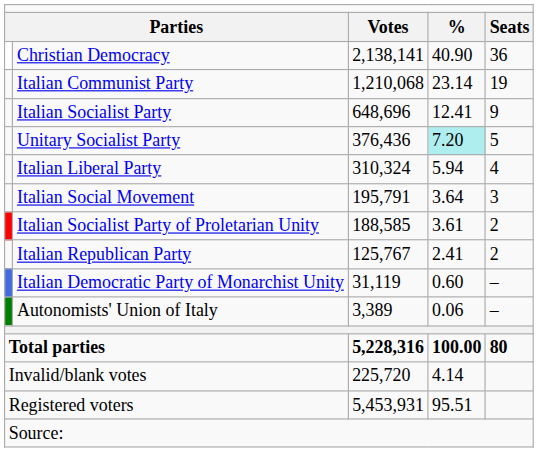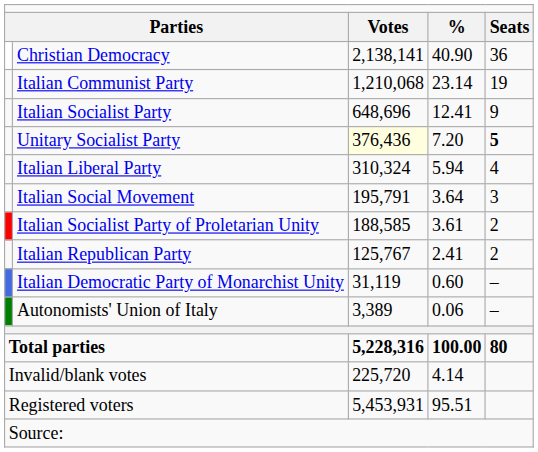(381, 140) no background -> (381, 140) lightyellow background
(448, 140) paleturquoise background -> (448, 140) no background
(494, 140) normal -> (494, 140) bold
